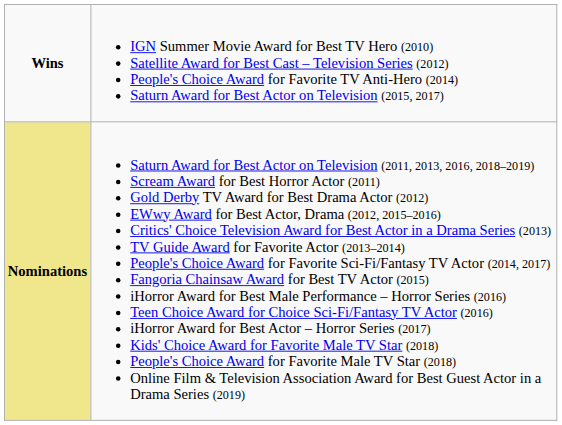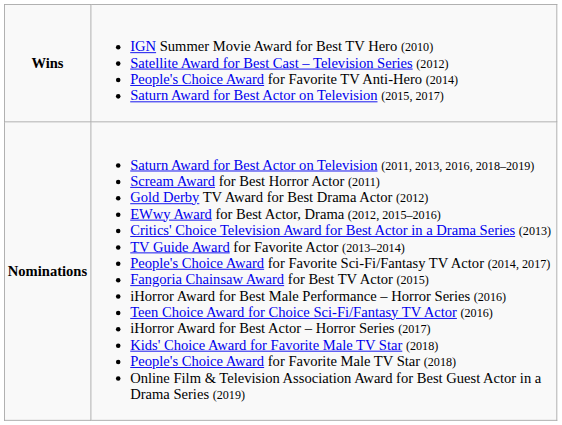(47, 271) khaki background -> (47, 271) no background
